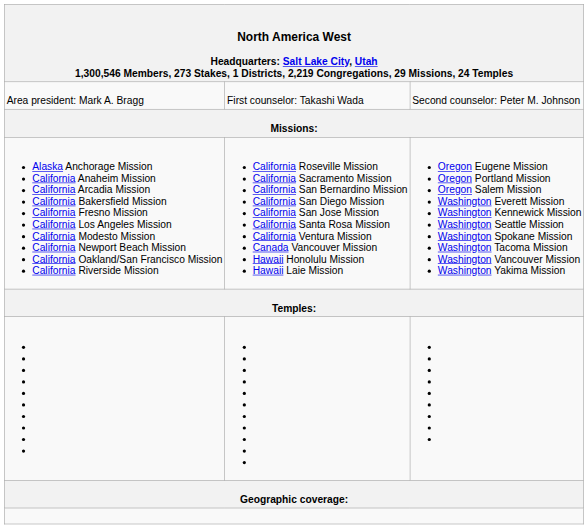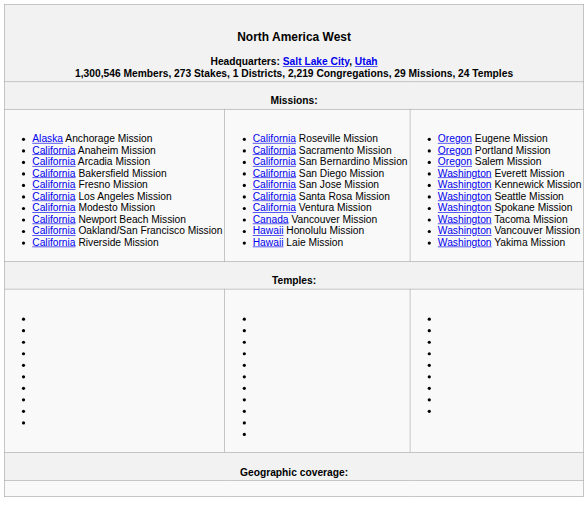- row: (75, 101)
